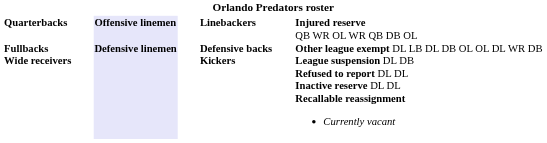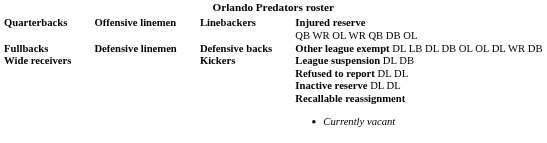(136, 35) lavender background -> (136, 35) no background
